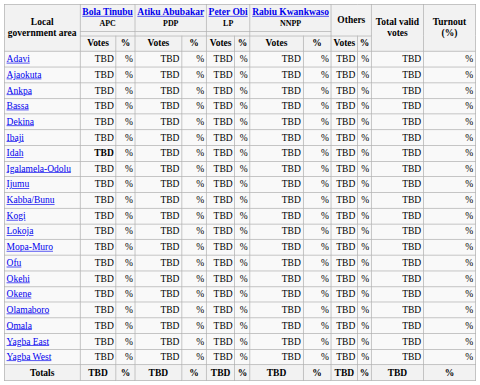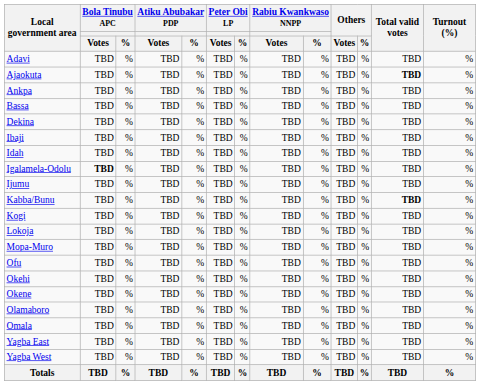(412, 75) normal -> (411, 75) bold
(104, 153) bold -> (104, 153) normal
(104, 169) normal -> (104, 169) bold
(412, 200) normal -> (411, 200) bold
